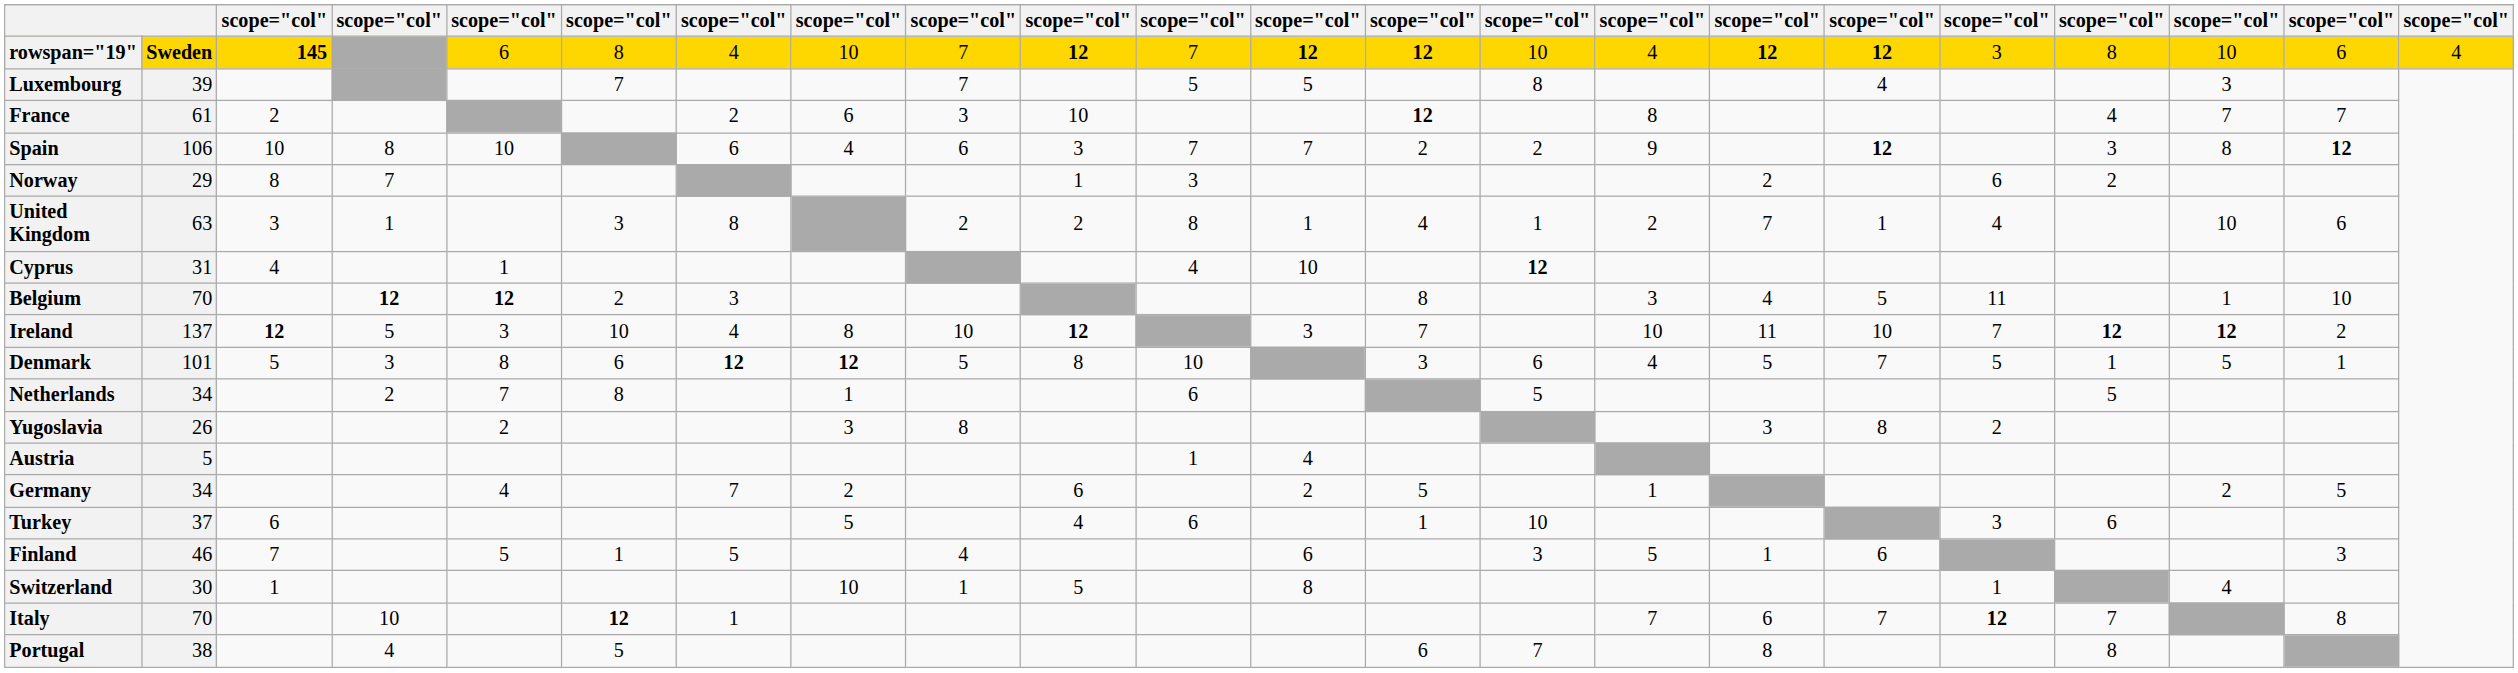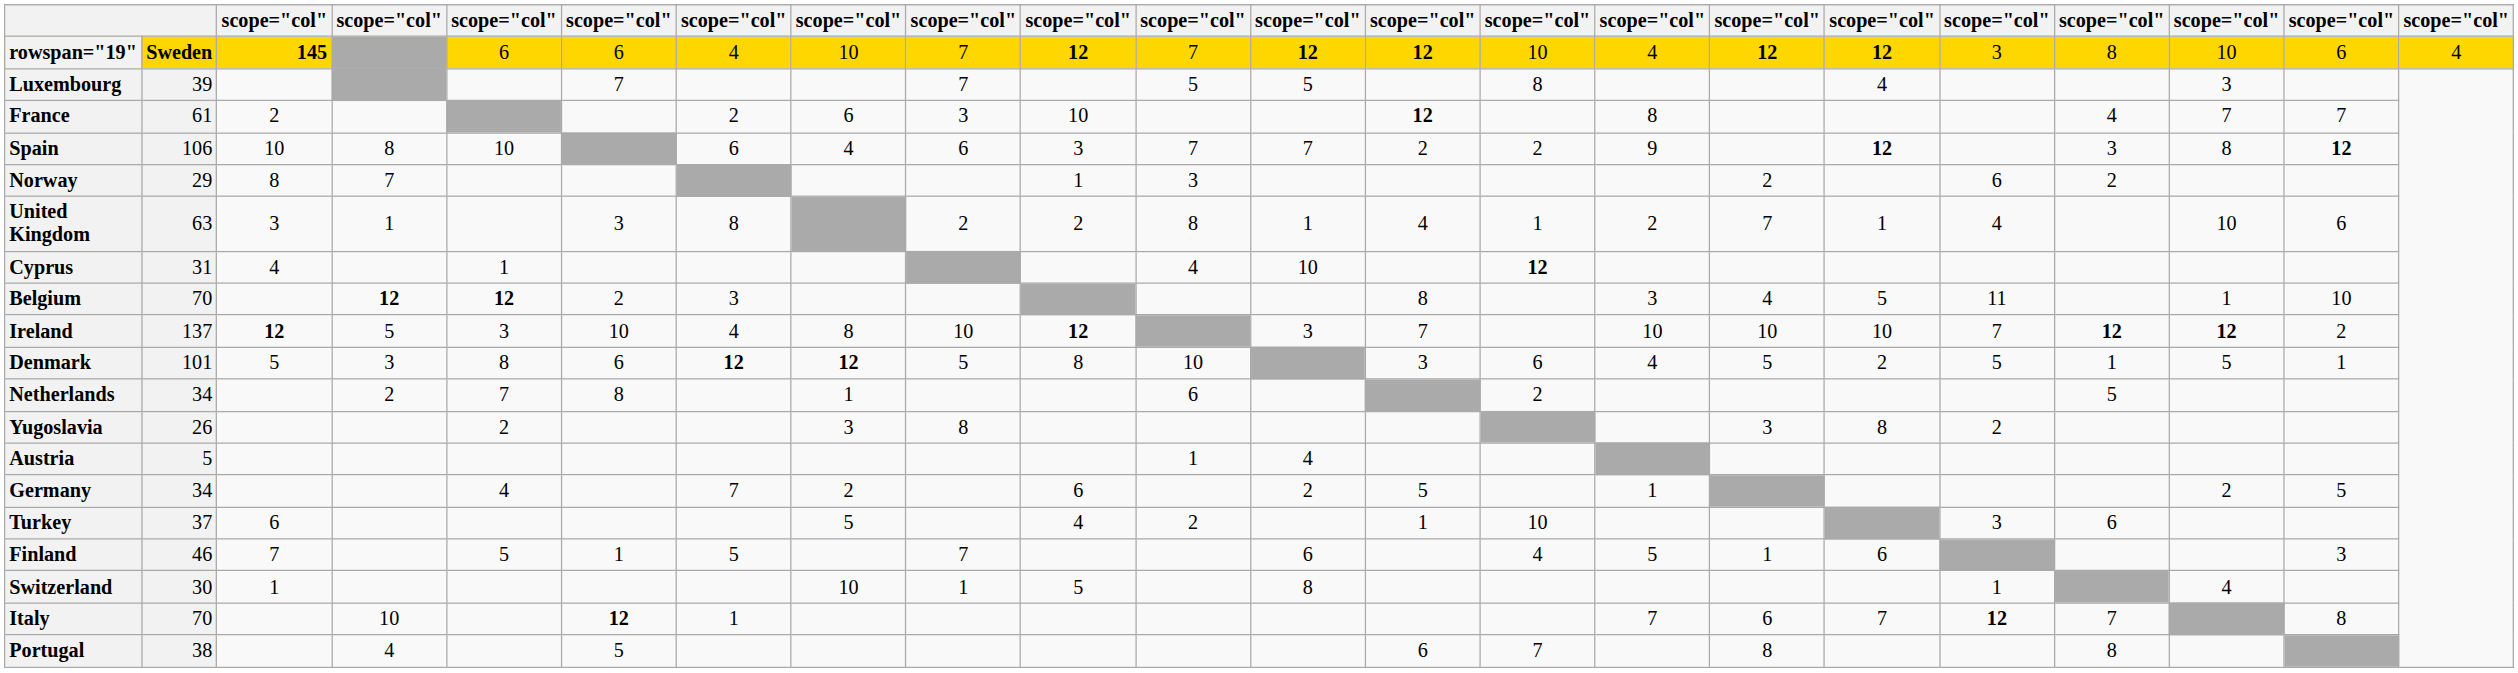(619, 52) 8 -> (619, 52) 6
(1767, 330) 11 -> (1767, 330) 10
(1882, 362) 7 -> (1882, 362) 2
(1538, 394) 5 -> (1538, 394) 2
(1193, 522) 6 -> (1193, 522) 2
(963, 554) 4 -> (963, 554) 7
(1538, 554) 3 -> (1538, 554) 4
